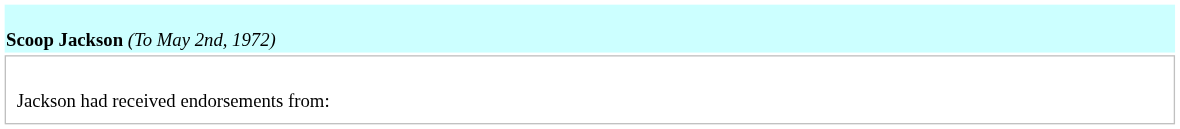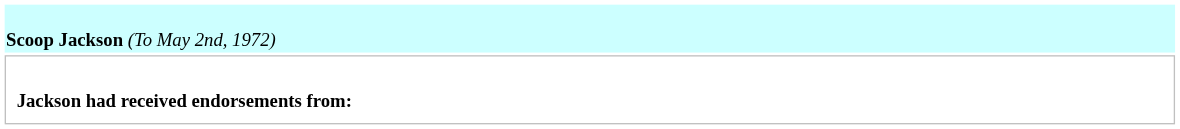(173, 100) normal -> (184, 100) bold
